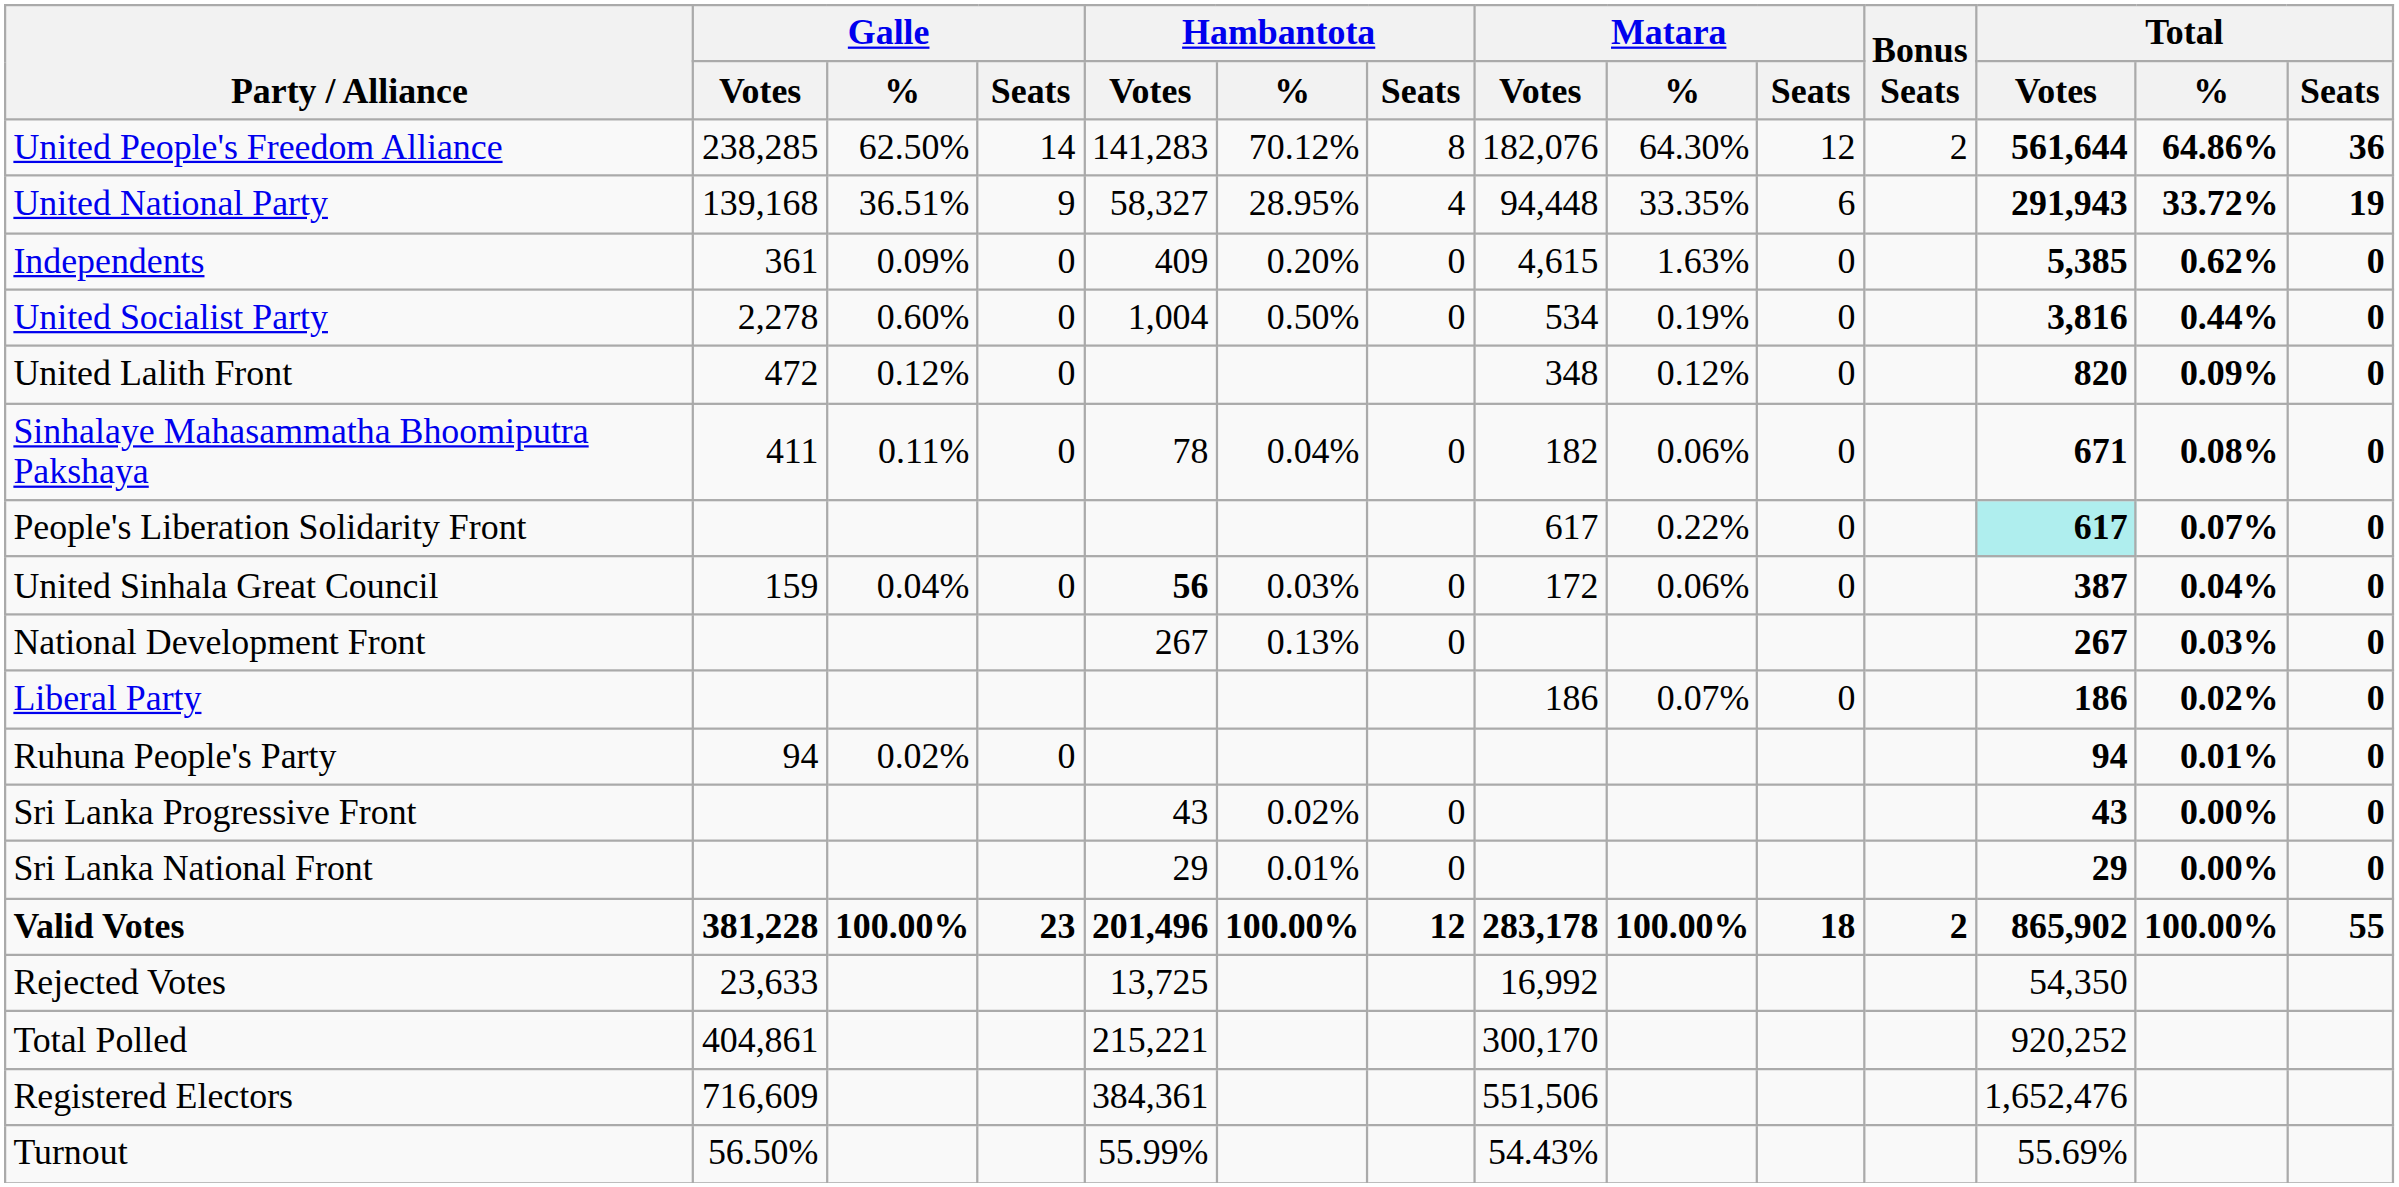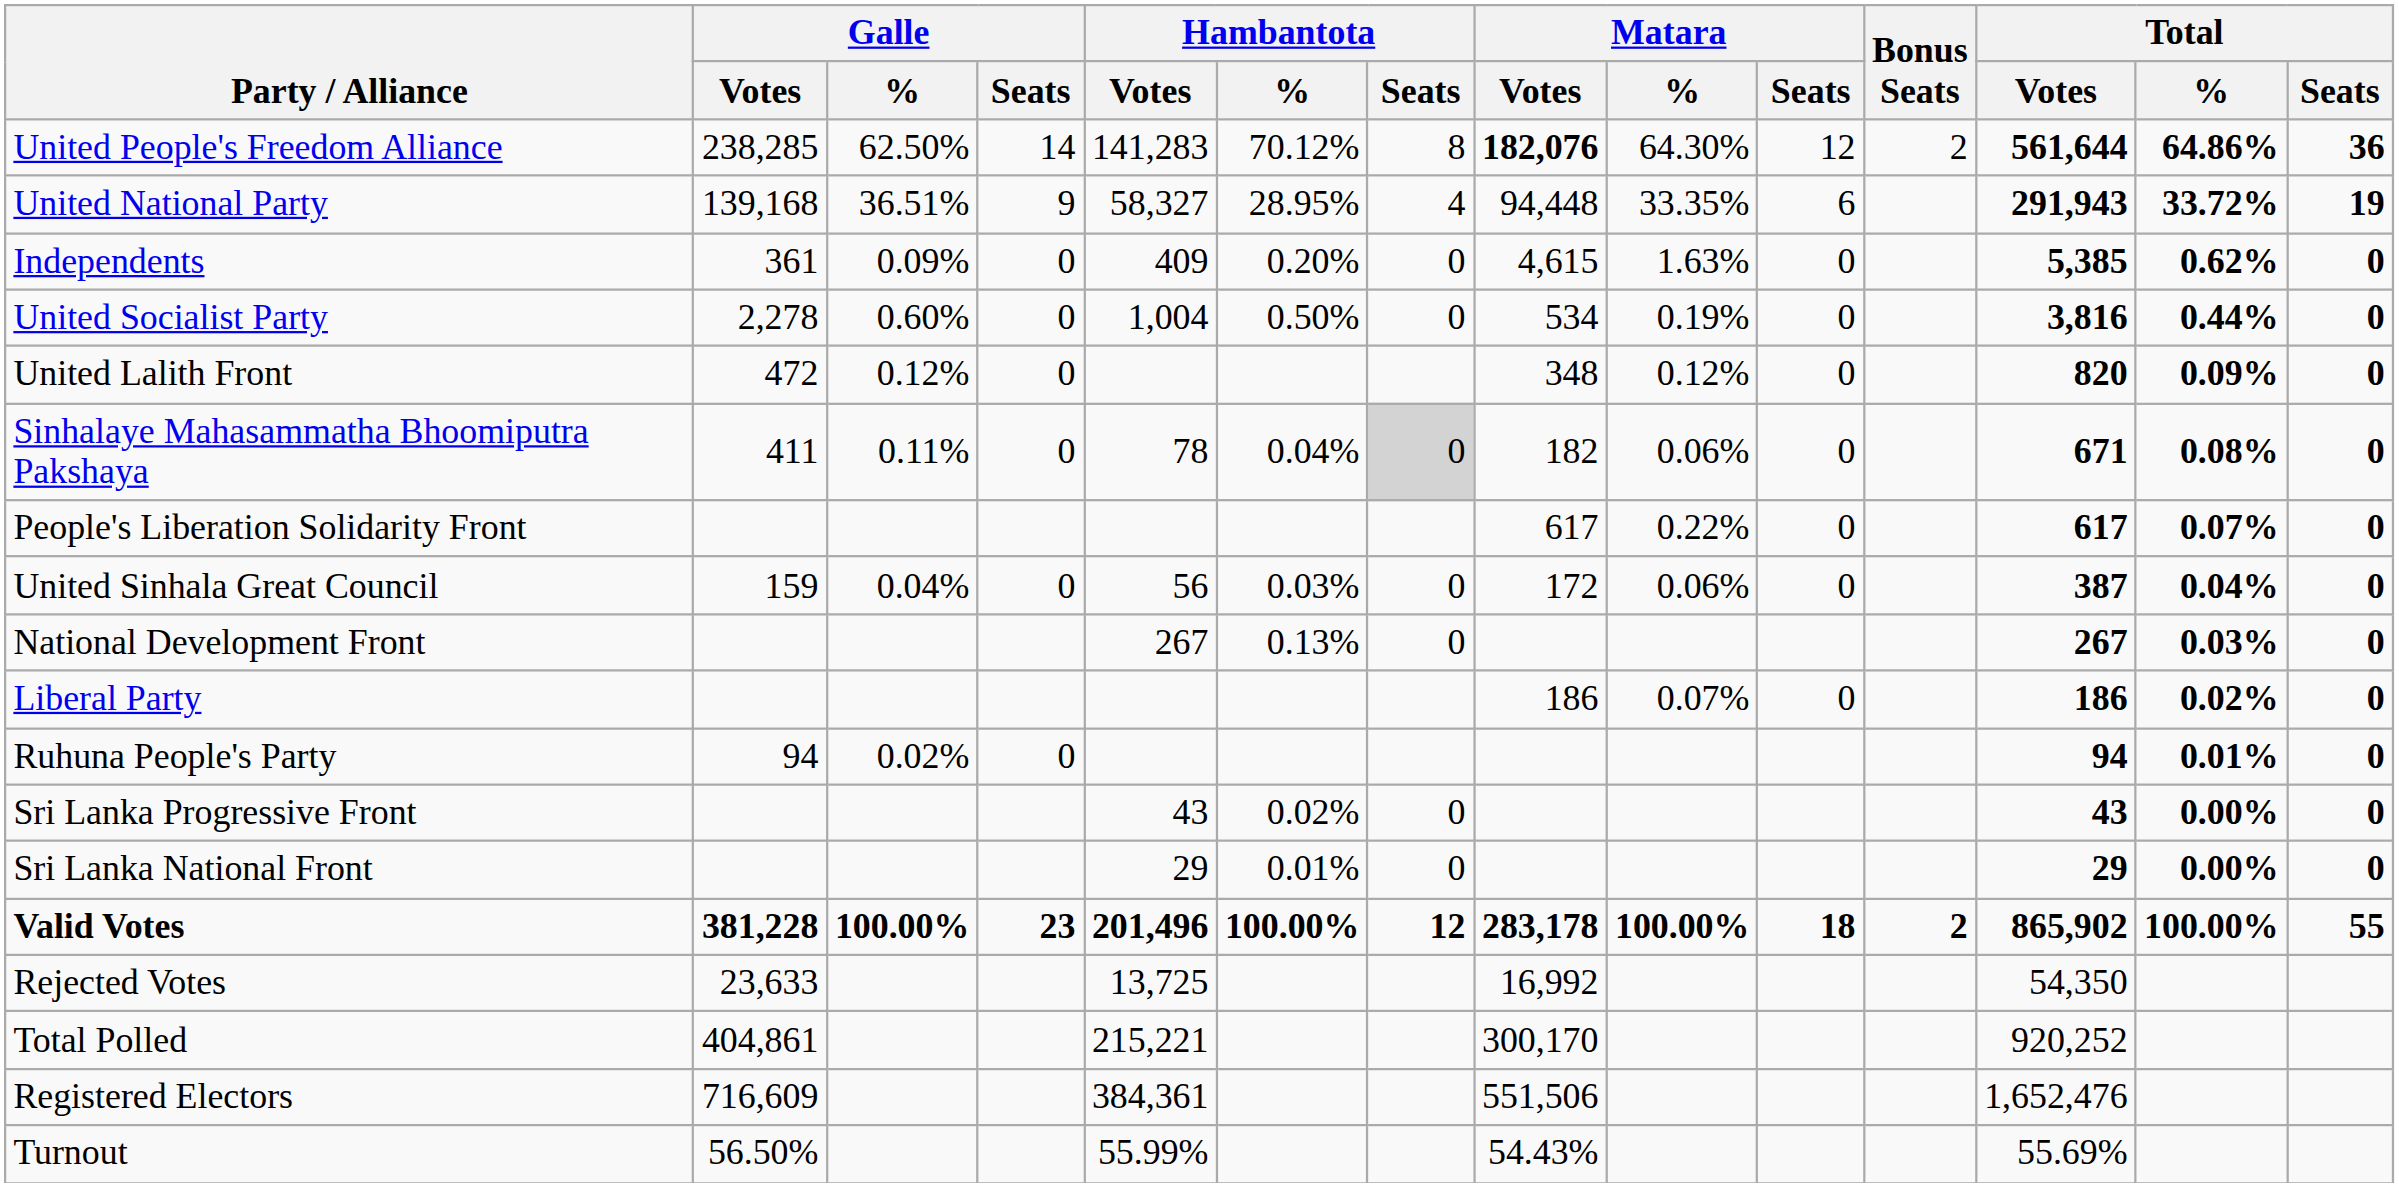(1540, 146) normal -> (1540, 146) bold
(1456, 450) no background -> (1456, 450) lightgrey background
(2101, 527) paleturquoise background -> (2101, 527) no background
(1190, 584) bold -> (1190, 584) normal
